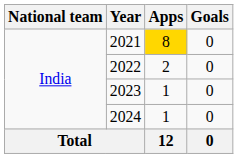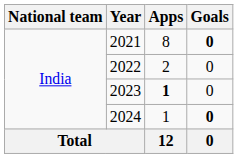(166, 41) gold background -> (166, 41) no background
(210, 41) normal -> (210, 41) bold
(166, 91) normal -> (166, 91) bold
(210, 116) normal -> (210, 116) bold
